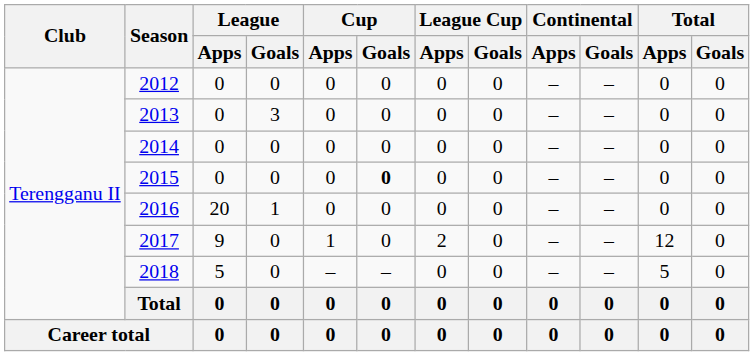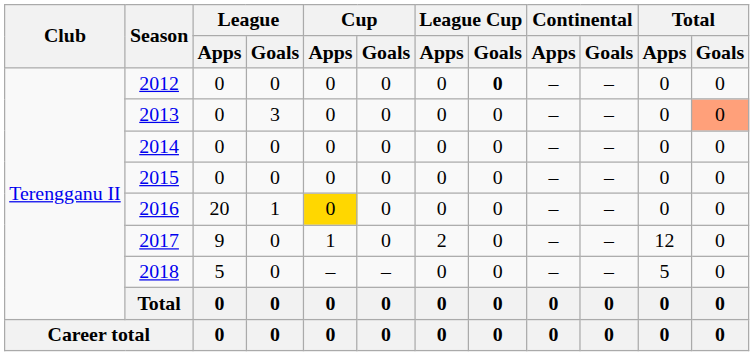(498, 83) normal -> (498, 83) bold
(720, 114) no background -> (720, 114) lightsalmon background
(386, 177) bold -> (386, 177) normal
(330, 209) no background -> (330, 209) gold background
